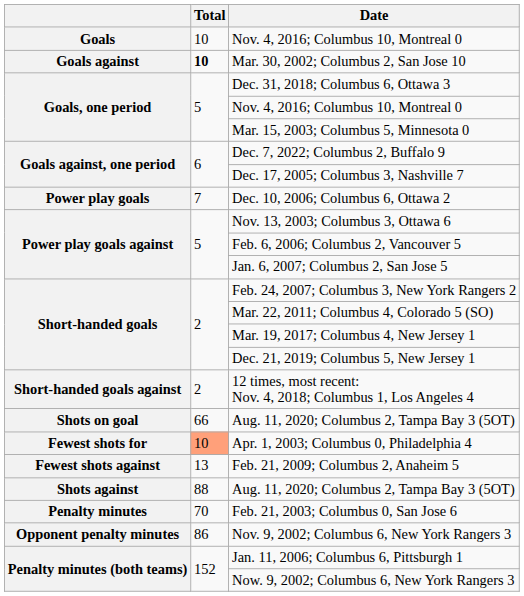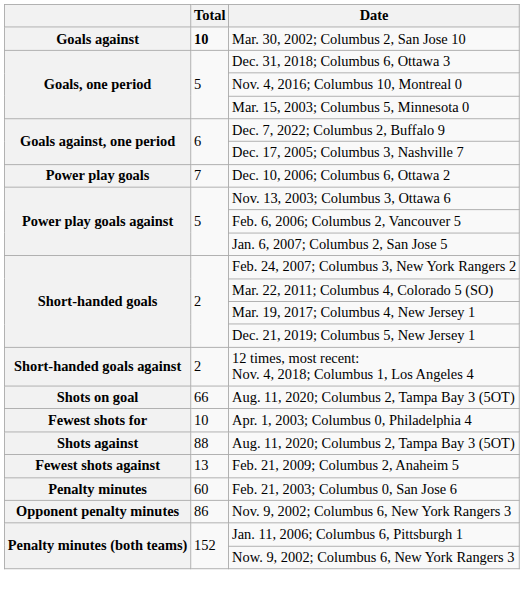- row: (98, 38)
(201, 443) lightsalmon background -> (201, 420) no background
rows swapped: (98, 488) <-> (98, 466)
(201, 511) 70 -> (201, 488) 60
